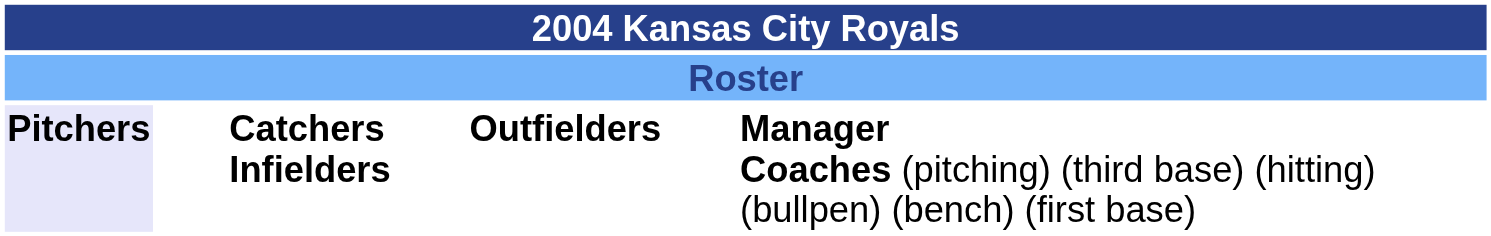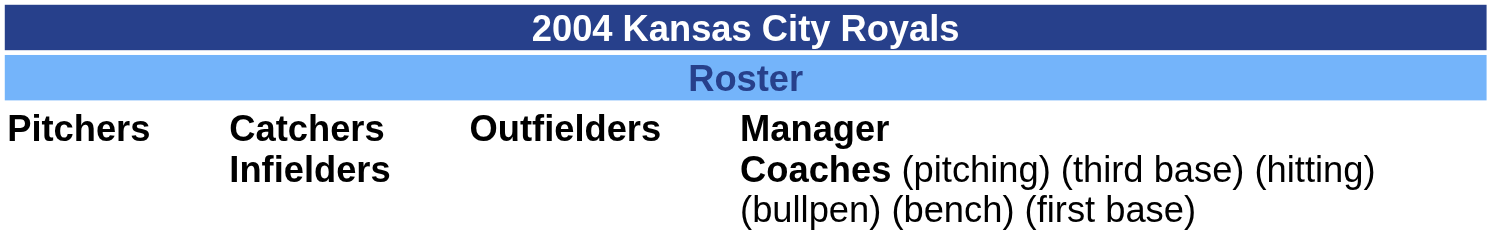(79, 128) lavender background -> (79, 128) no background
